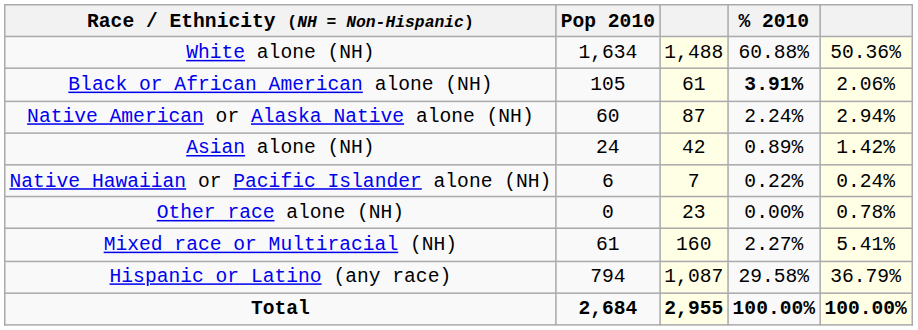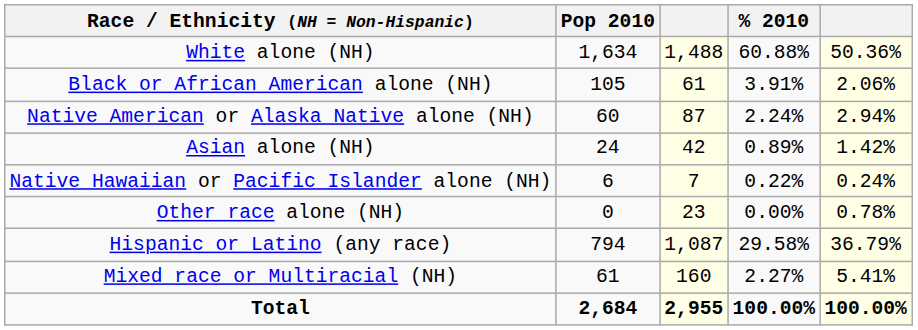(774, 85) bold -> (774, 85) normal
rows swapped: (280, 245) <-> (280, 277)
